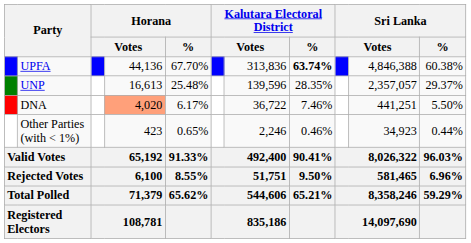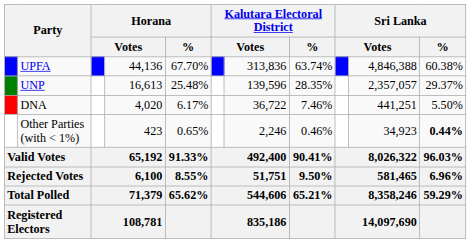(313, 66) bold -> (314, 66) normal
(149, 104) lightsalmon background -> (149, 104) no background
(447, 131) normal -> (446, 131) bold
